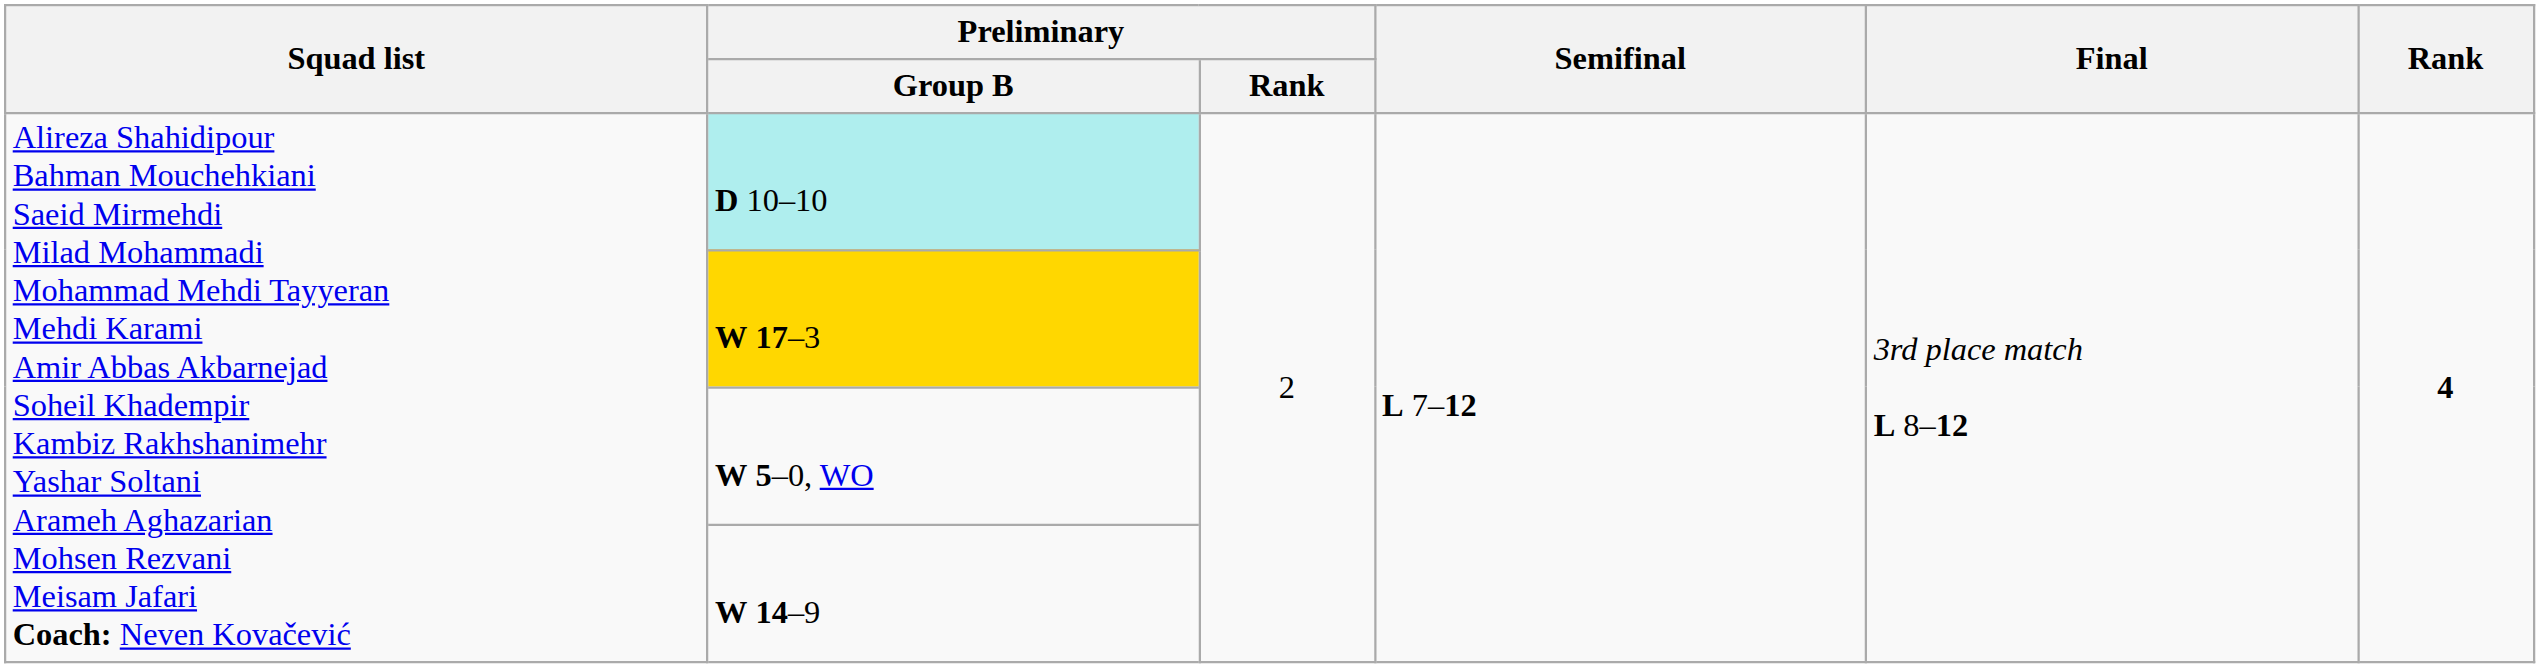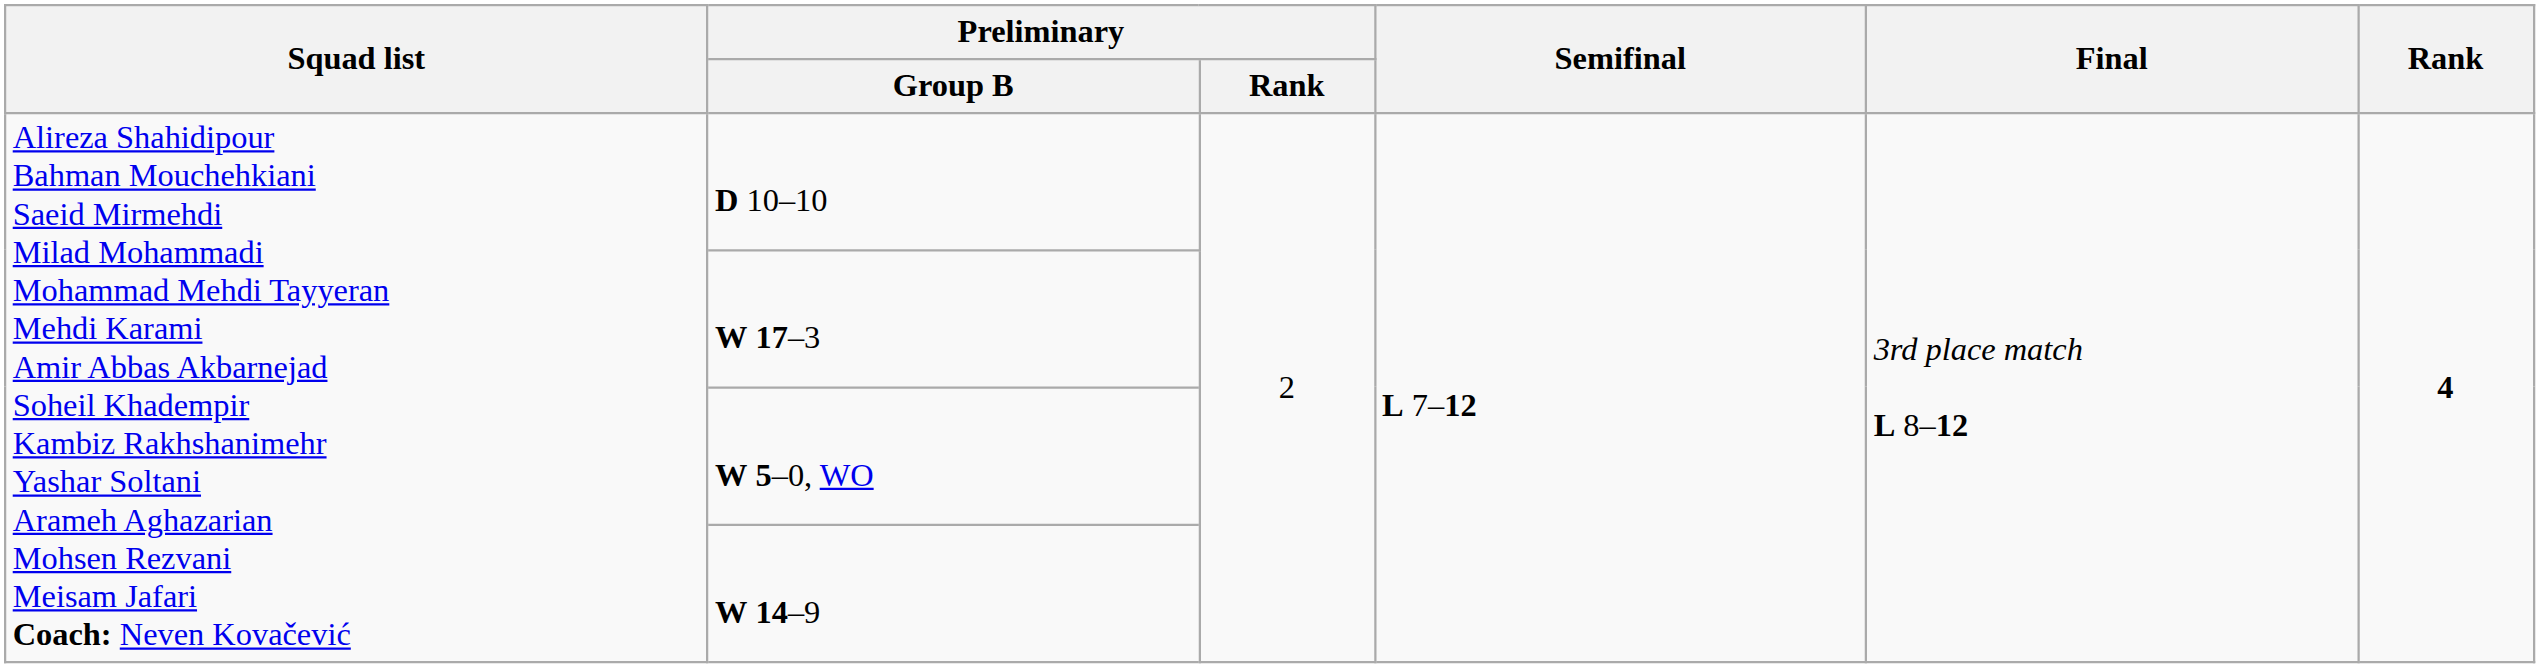(771, 199) paleturquoise background -> (771, 199) no background
(768, 337) gold background -> (768, 337) no background
